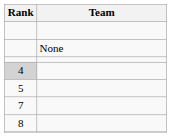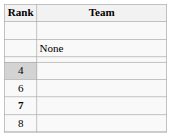(21, 88) 5 -> (21, 88) 6
(21, 105) normal -> (21, 105) bold
